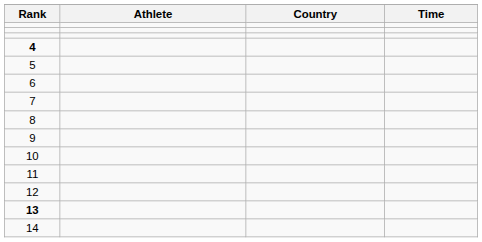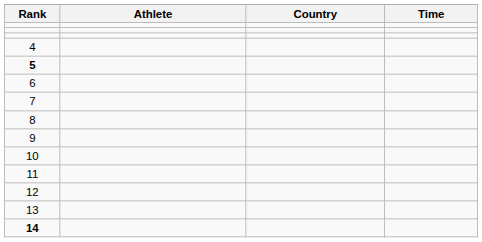(32, 48) bold -> (32, 48) normal
(32, 66) normal -> (32, 66) bold
(32, 210) bold -> (32, 210) normal
(32, 228) normal -> (32, 228) bold
